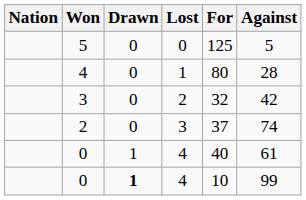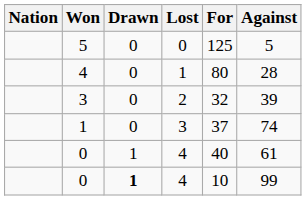(269, 99) 42 -> (269, 99) 39
(83, 126) 2 -> (83, 126) 1
